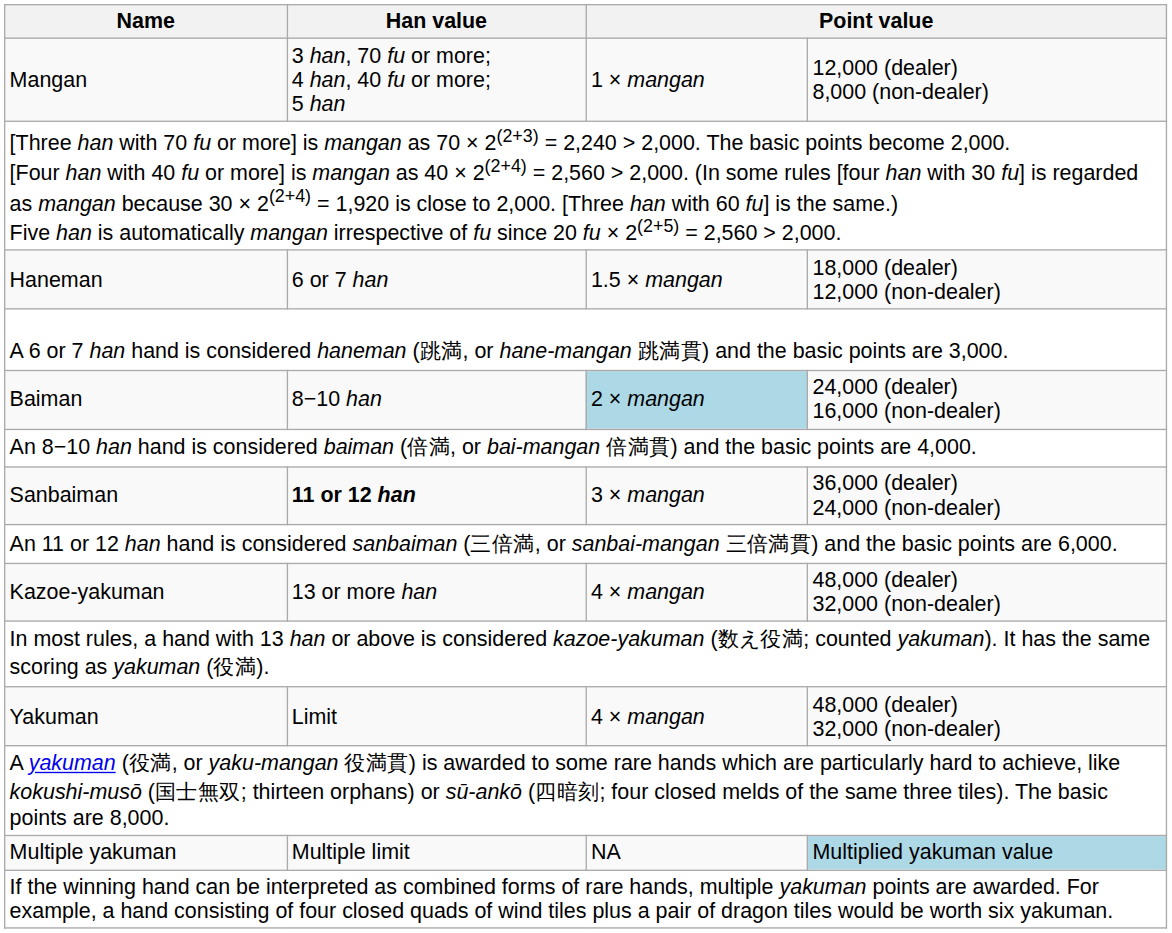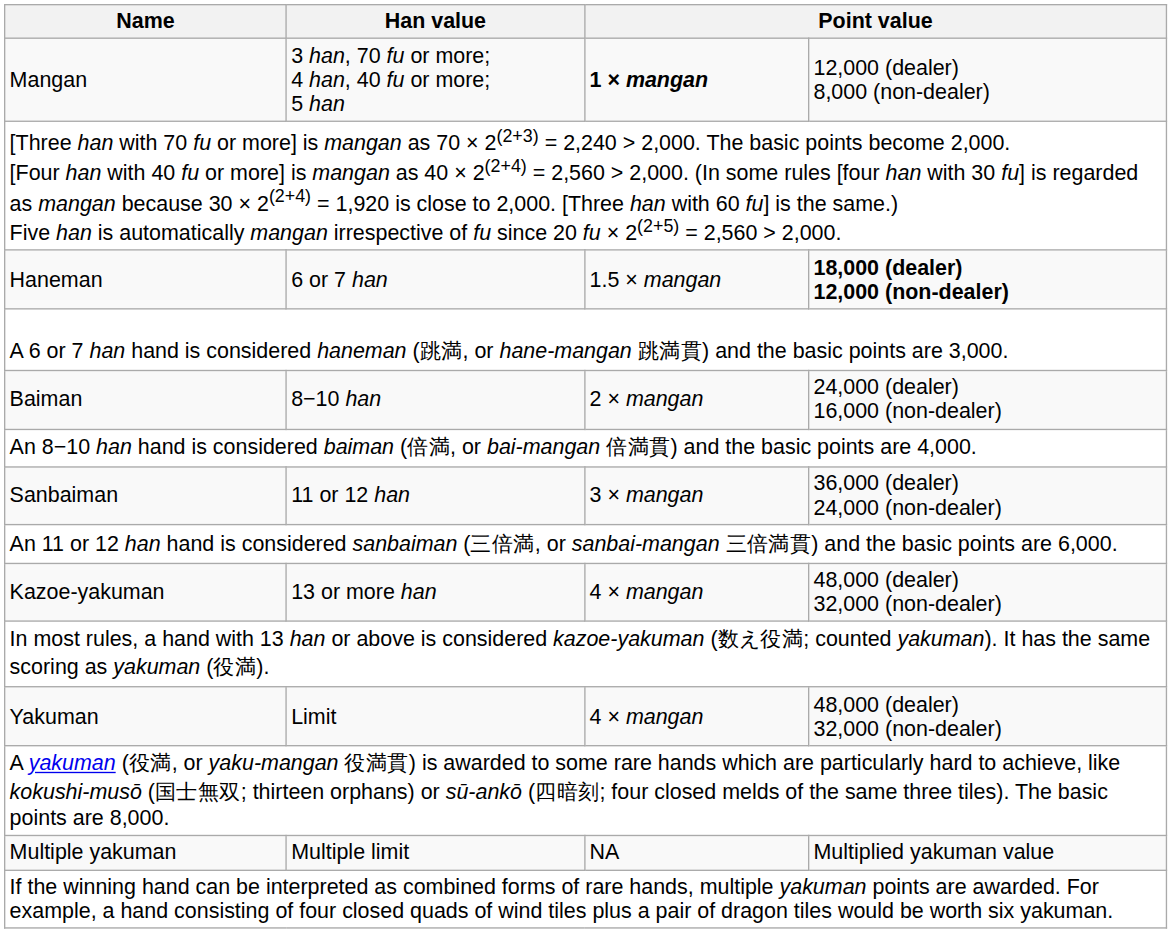(648, 79) normal -> (649, 79) bold
(907, 279) normal -> (911, 279) bold
(648, 399) lightblue background -> (646, 399) no background
(354, 495) bold -> (351, 495) normal
(933, 852) lightblue background -> (934, 852) no background
